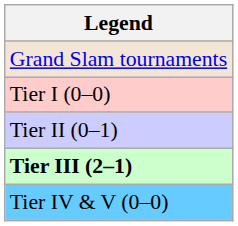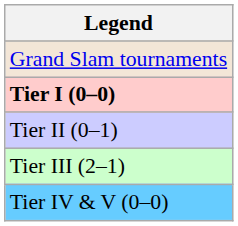(60, 94) normal -> (63, 94) bold
(71, 166) bold -> (67, 166) normal
